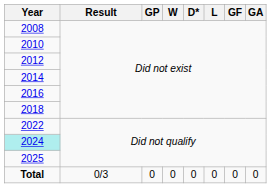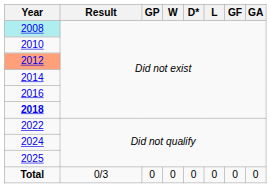(32, 28) no background -> (32, 28) paleturquoise background
(32, 61) no background -> (32, 61) lightsalmon background
(32, 110) normal -> (32, 110) bold
(32, 142) paleturquoise background -> (32, 142) no background
